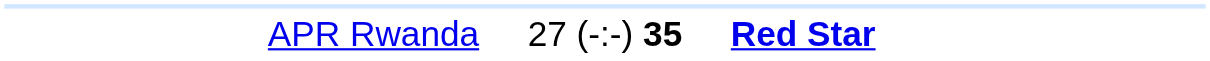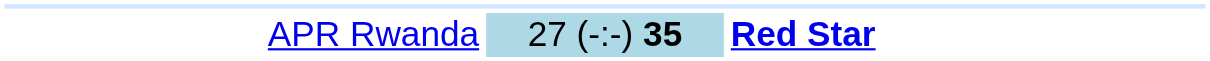(605, 34) no background -> (605, 34) lightblue background
